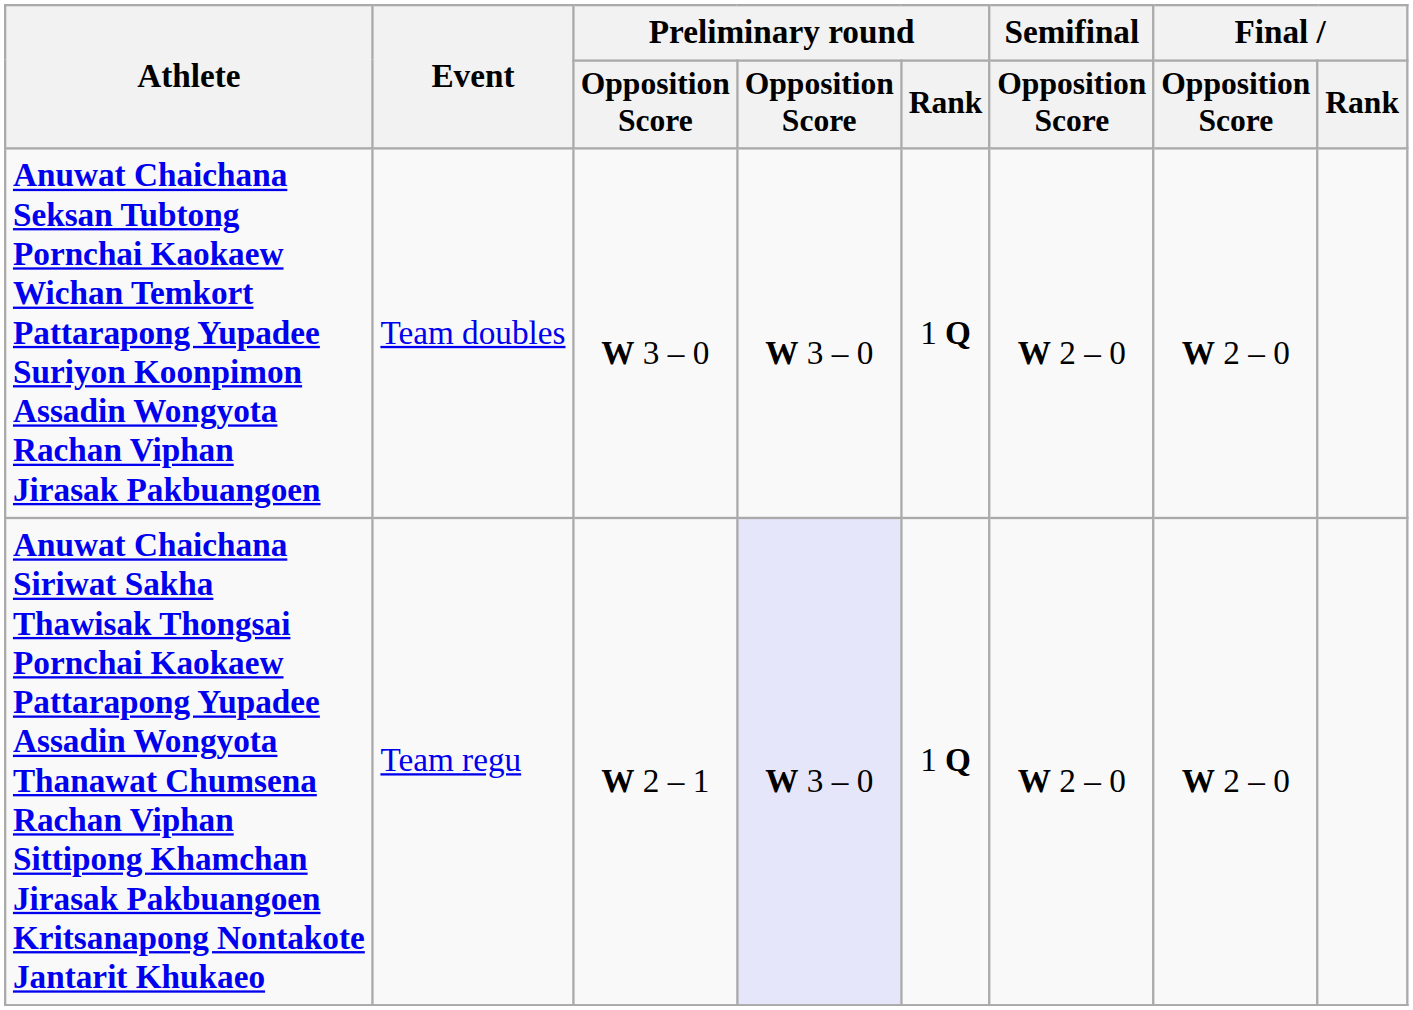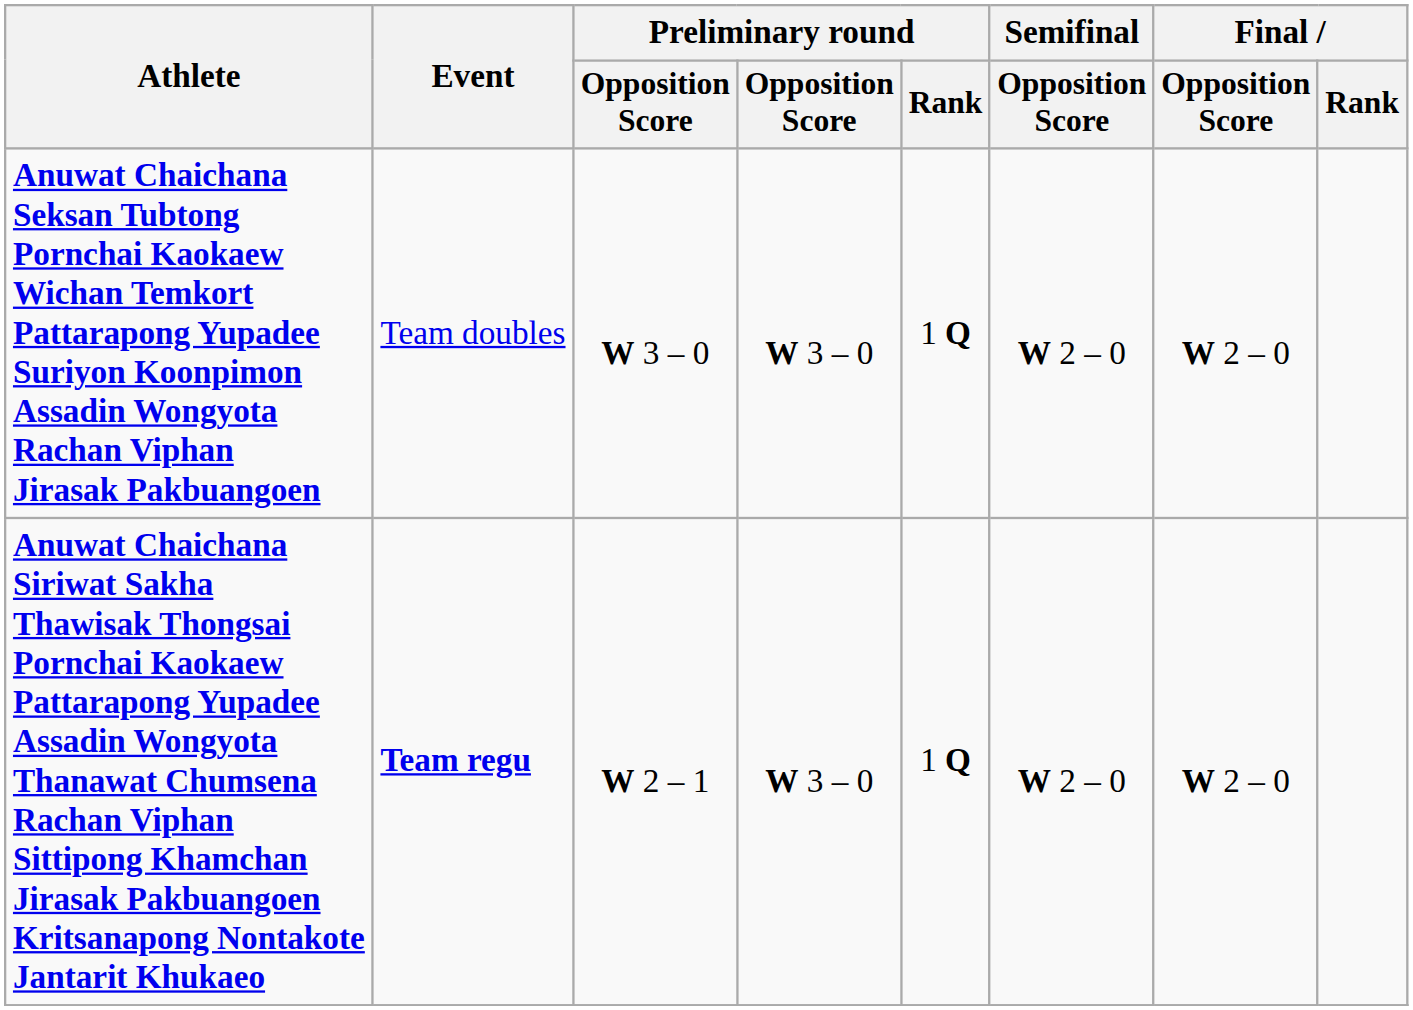(451, 761) normal -> (456, 761) bold
(819, 780) lavender background -> (819, 780) no background
